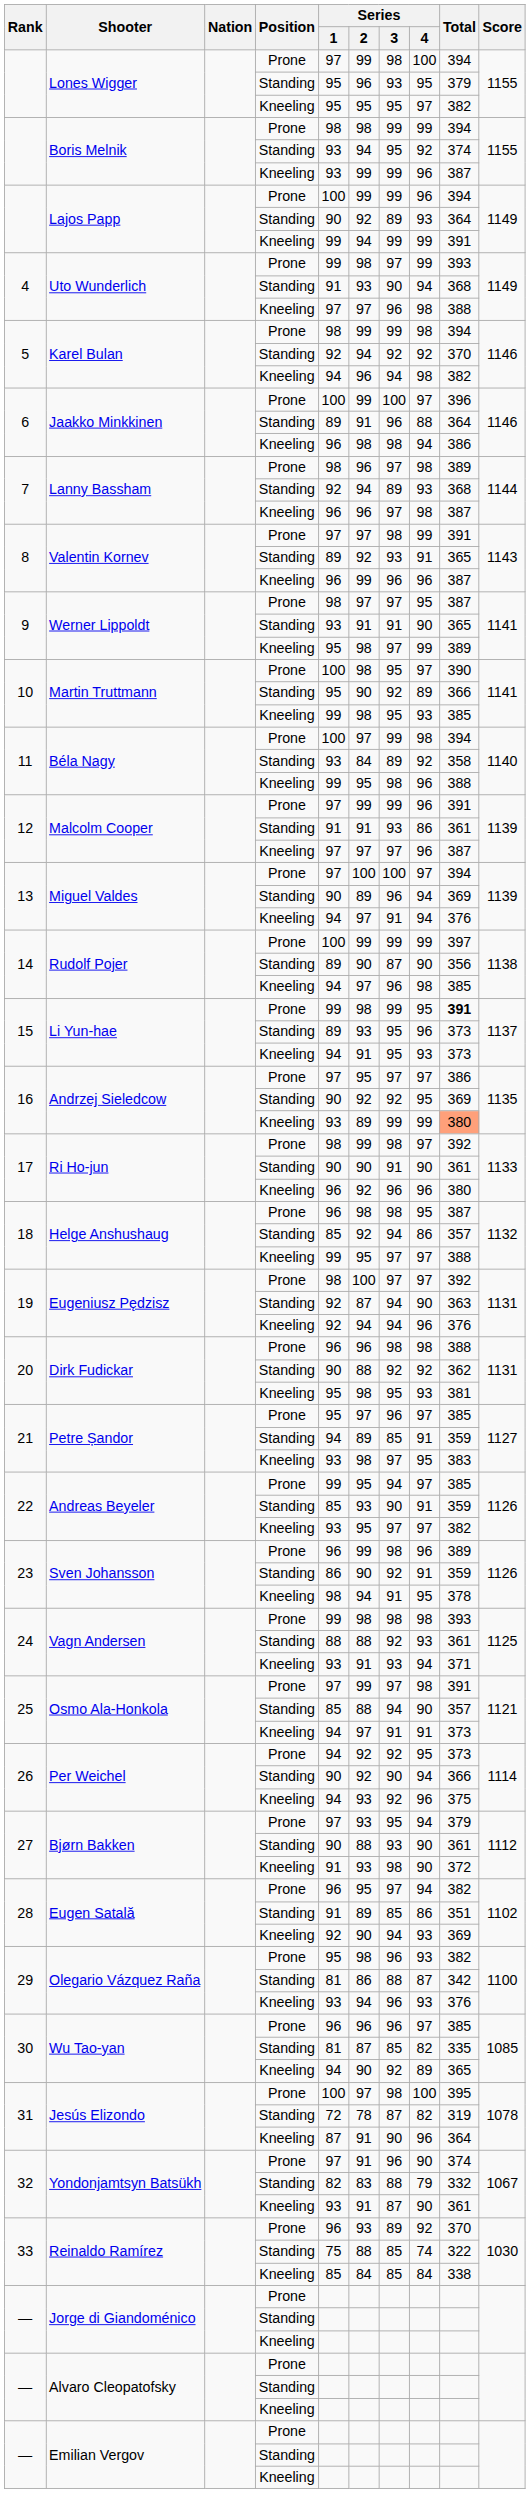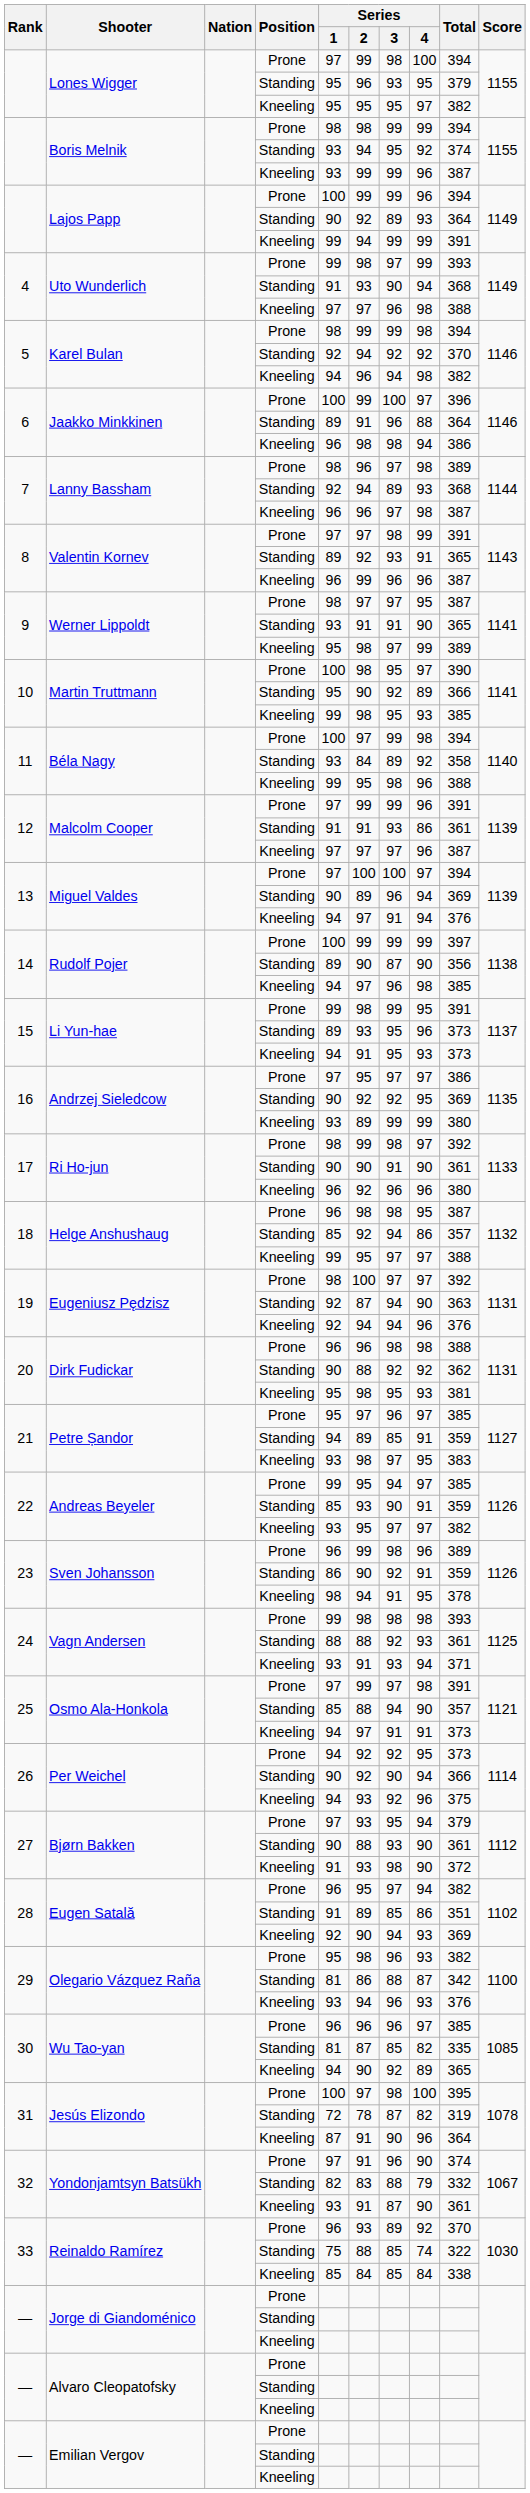(459, 1009) bold -> (459, 1009) normal
(459, 1122) lightsalmon background -> (459, 1122) no background
